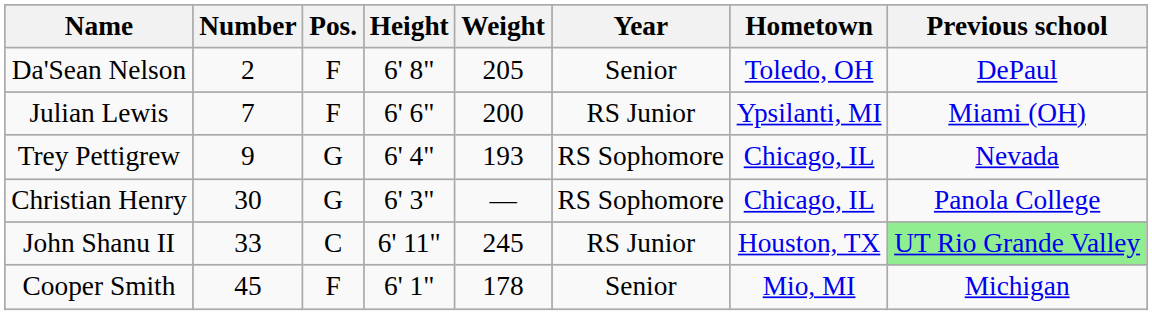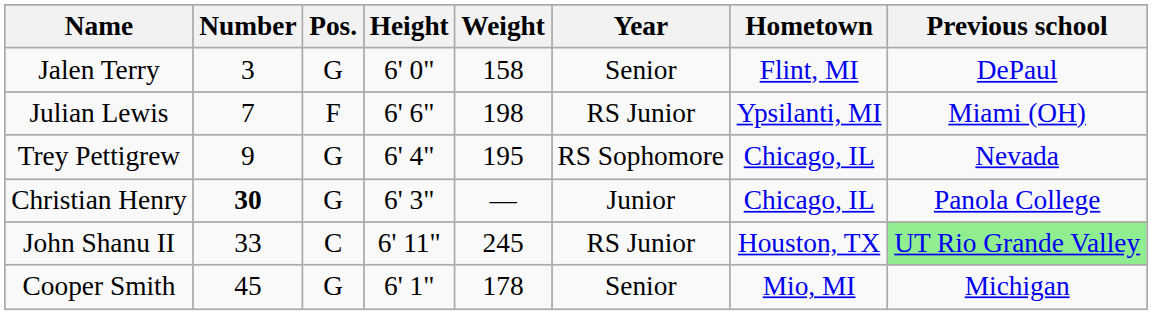- row: (99, 69)
+ row: (99, 69)
(503, 112) 200 -> (503, 112) 198
(503, 156) 193 -> (503, 156) 195
(248, 199) normal -> (248, 199) bold
(641, 199) RS Sophomore -> (641, 199) Junior
(333, 286) F -> (333, 286) G
